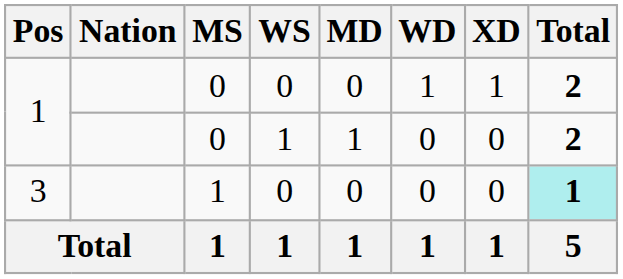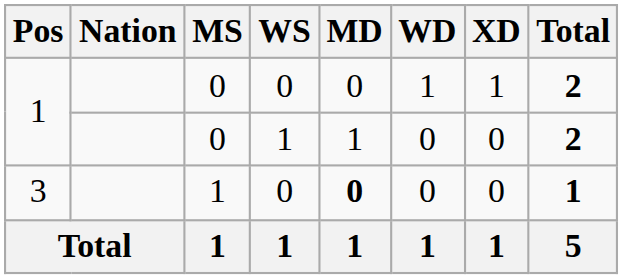(355, 191) normal -> (355, 191) bold
(573, 191) paleturquoise background -> (573, 191) no background
